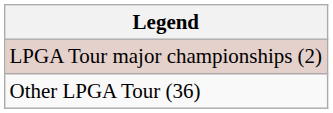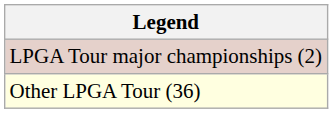(105, 91) no background -> (105, 91) lightyellow background
